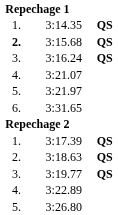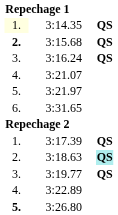(16, 25) no background -> (16, 25) lightyellow background
(105, 157) no background -> (105, 157) paleturquoise background
(16, 207) normal -> (16, 207) bold
